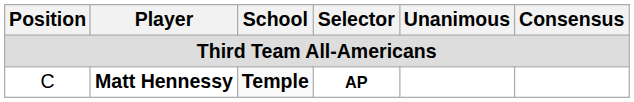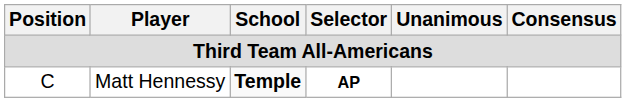(164, 81) bold -> (160, 81) normal
